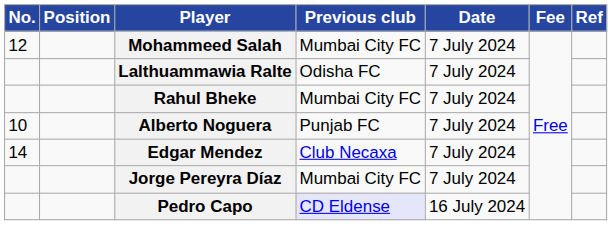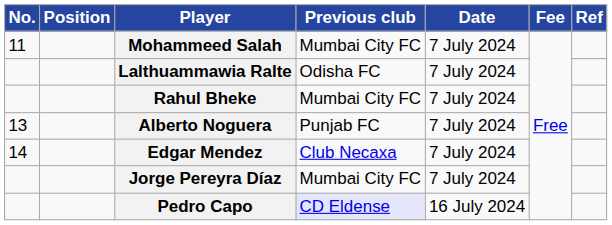(18, 44) 12 -> (17, 44) 11
(18, 125) 10 -> (18, 125) 13
